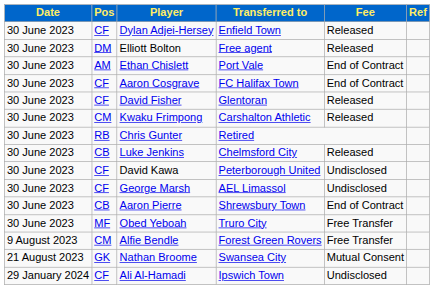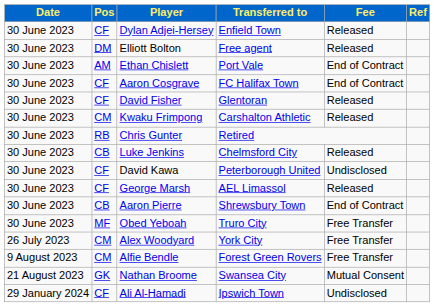(357, 188) Undisclosed -> (350, 188) Released
+ row: (157, 240)
